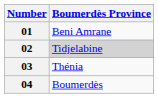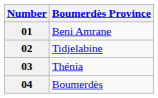(77, 48) lightgrey background -> (77, 48) no background
